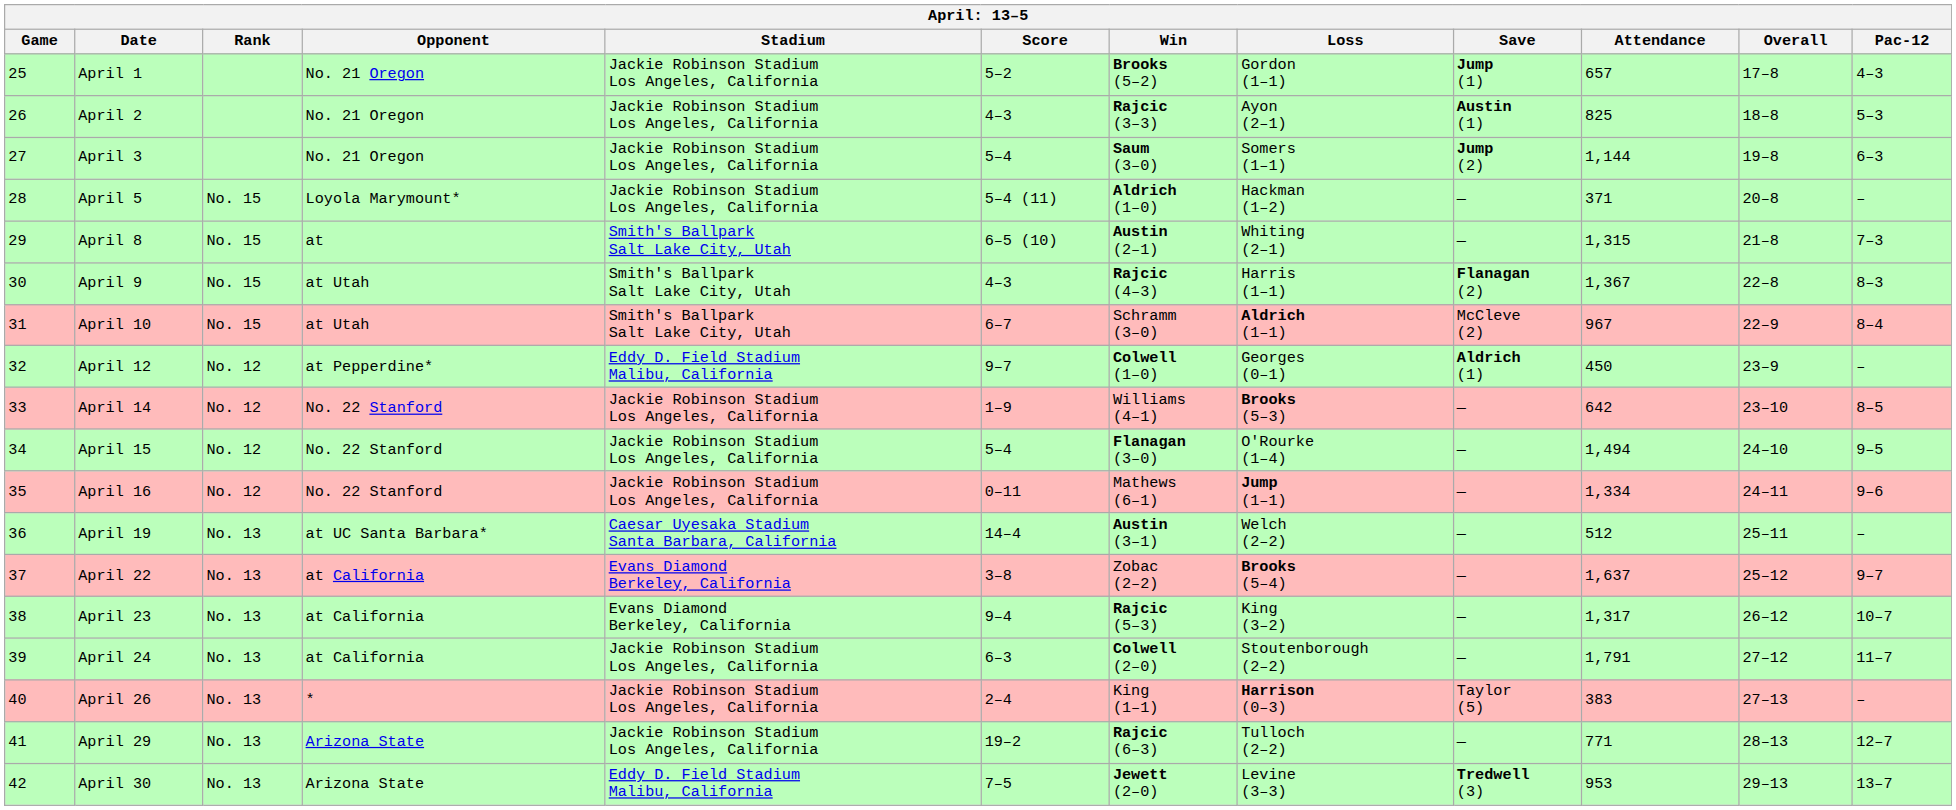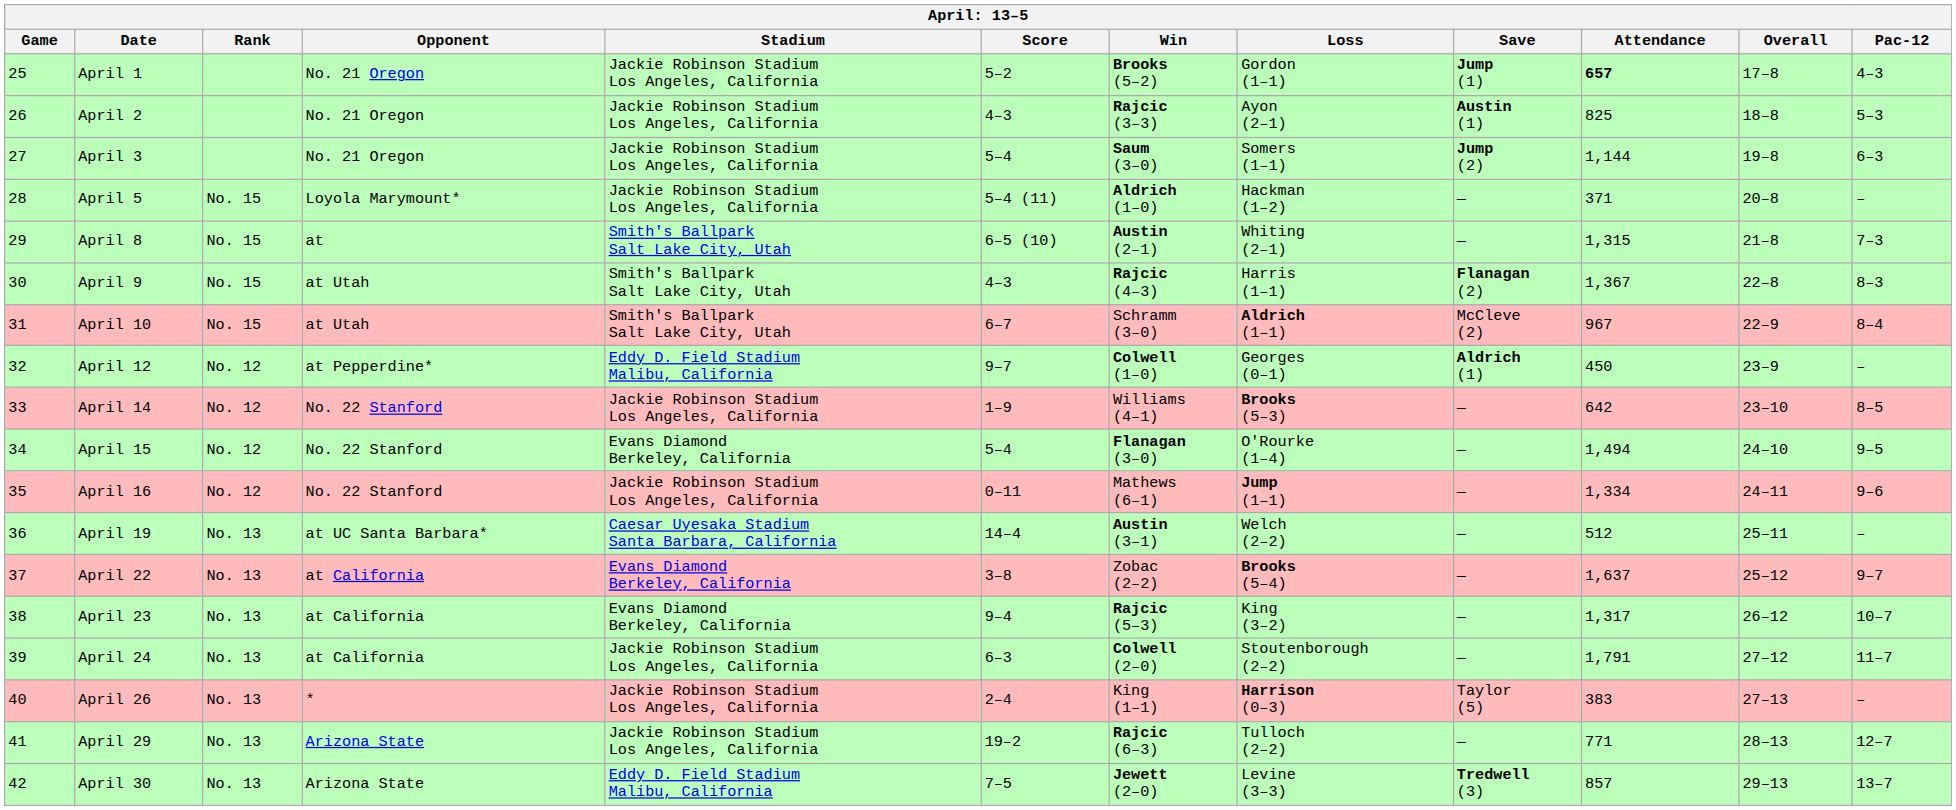(1599, 75) normal -> (1599, 75) bold
(713, 450) Jackie Robinson Stadium Los Angeles, California -> (700, 450) Evans Diamond Berkeley, California
(1599, 784) 953 -> (1599, 784) 857
